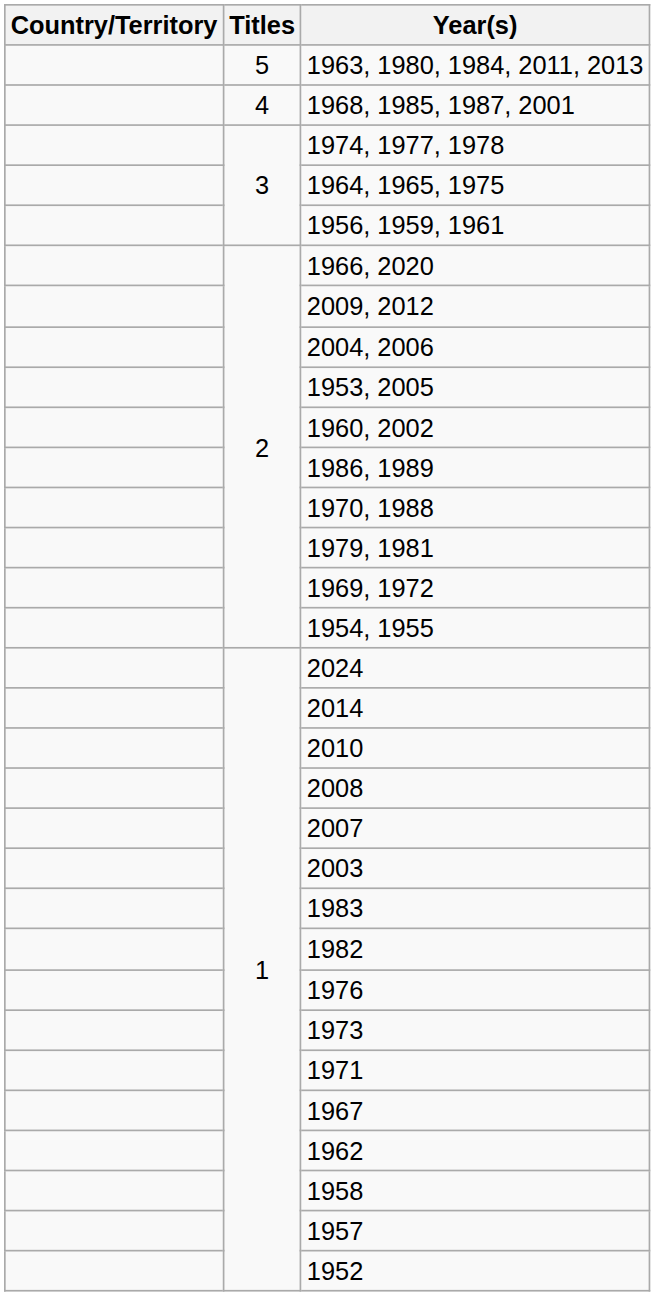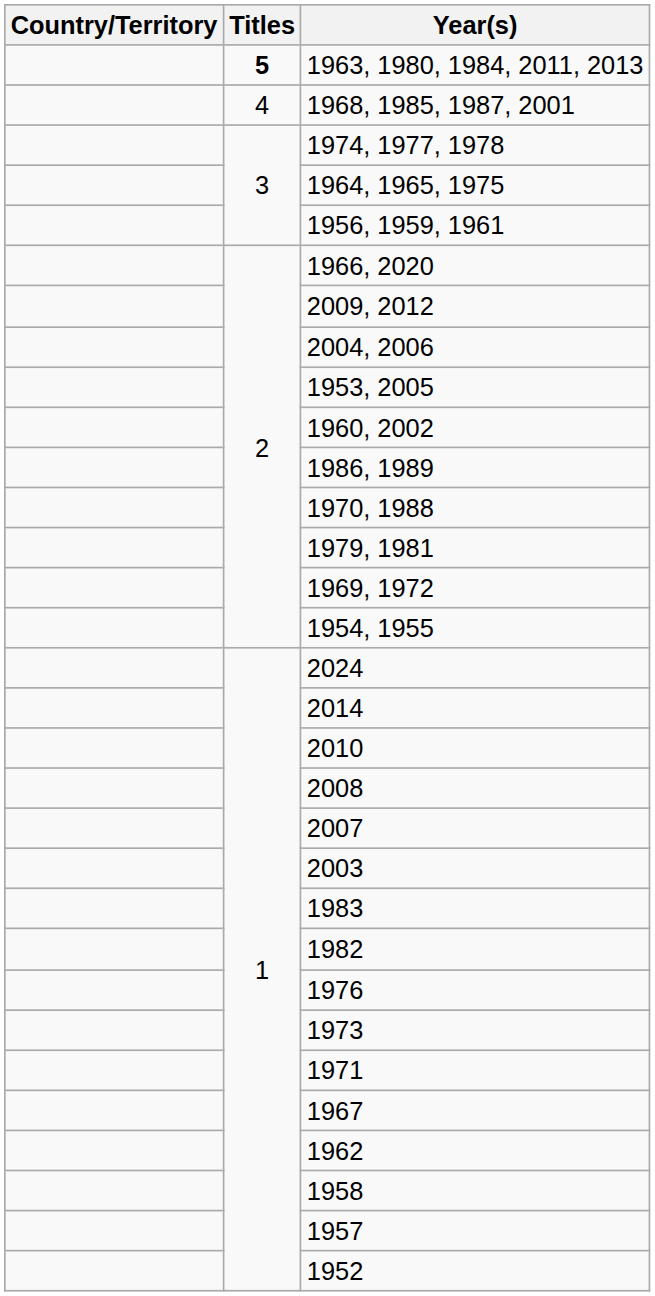(262, 65) normal -> (262, 65) bold
